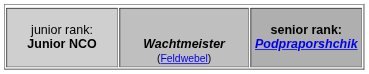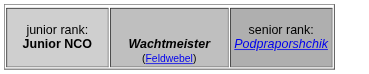(306, 37) bold -> (281, 37) normal
